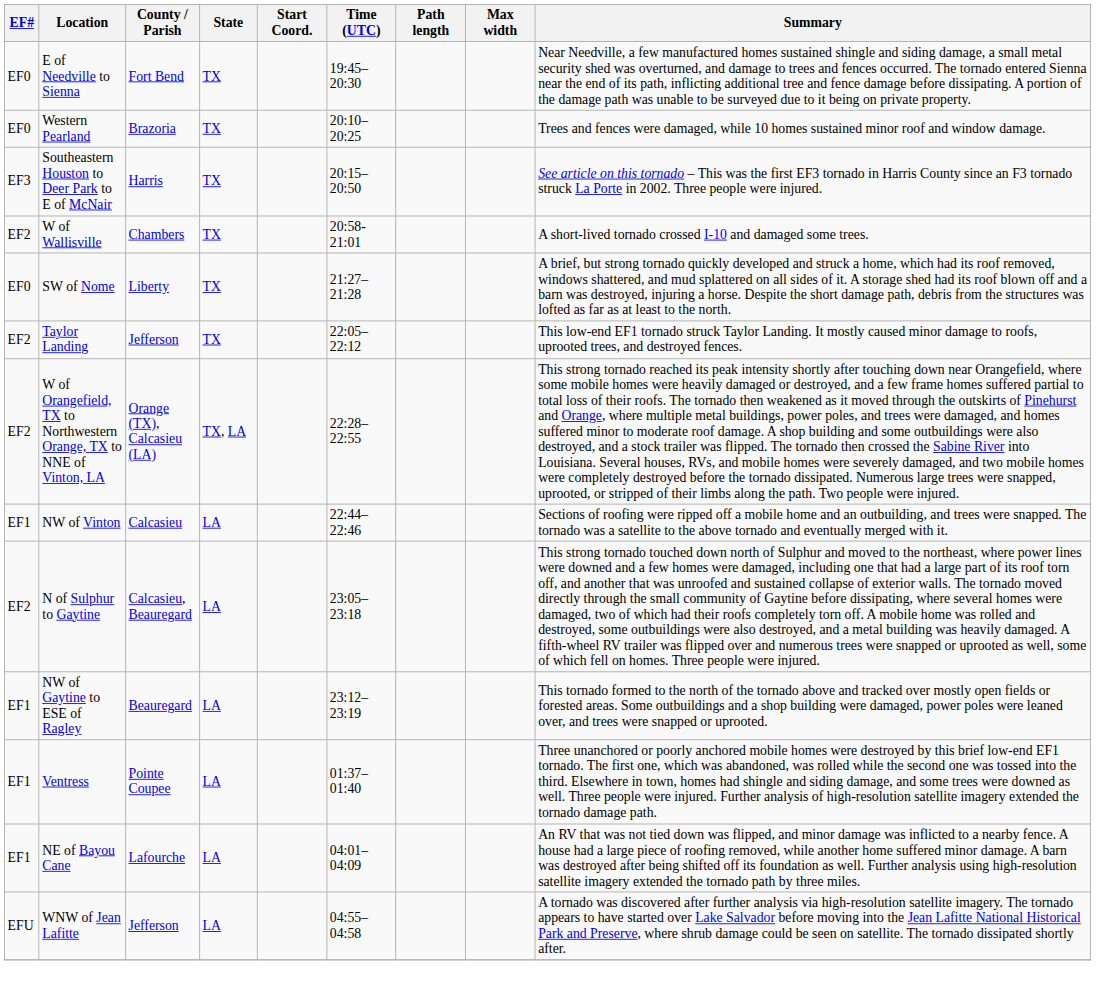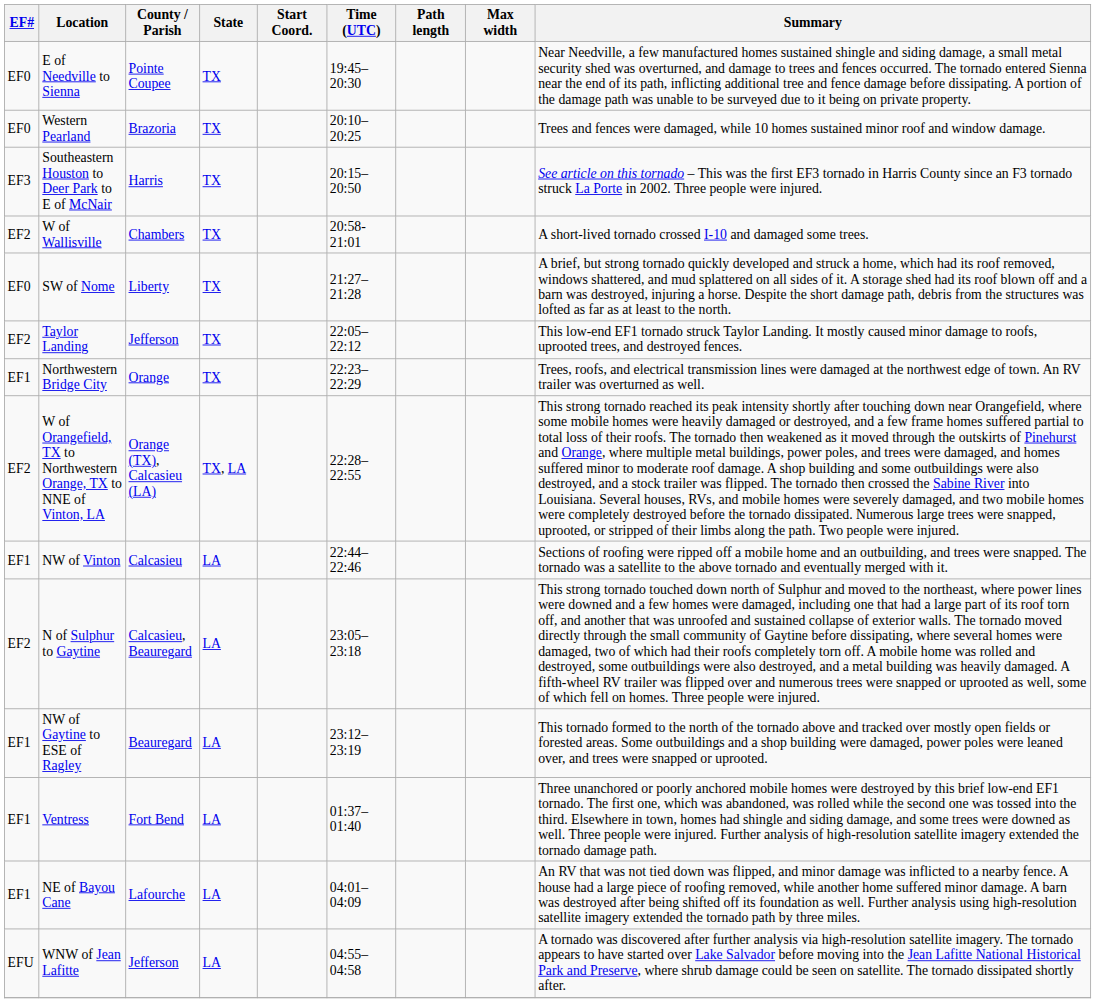(156, 75) Fort Bend -> (150, 75) Pointe Coupee
+ row: (80, 377)
(150, 781) Pointe Coupee -> (156, 819) Fort Bend
